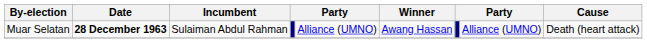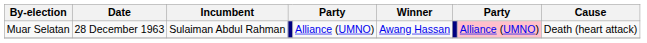(121, 29) bold -> (119, 29) normal
(502, 29) no background -> (499, 29) pink background
